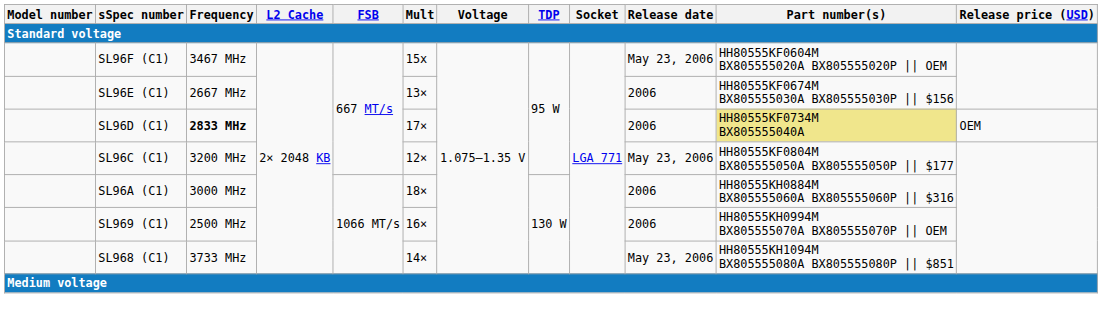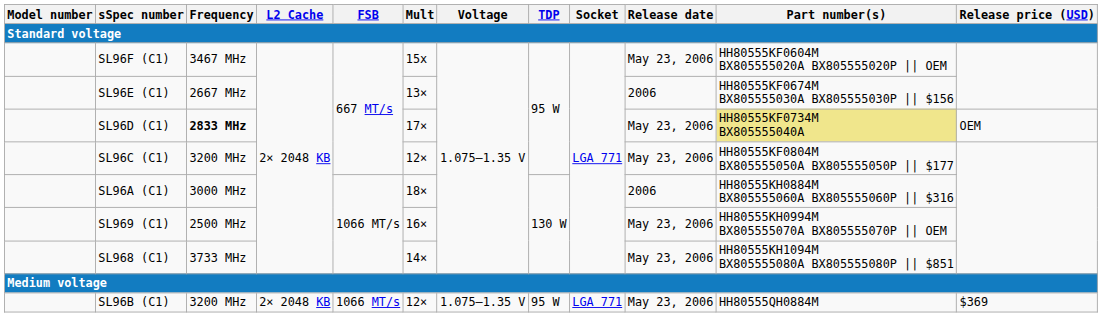(642, 125) 2006 -> (671, 125) May 23, 2006
(642, 224) 2006 -> (671, 224) May 23, 2006
+ row: (134, 302)
